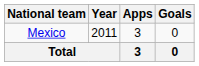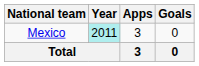(104, 33) no background -> (104, 33) paleturquoise background
